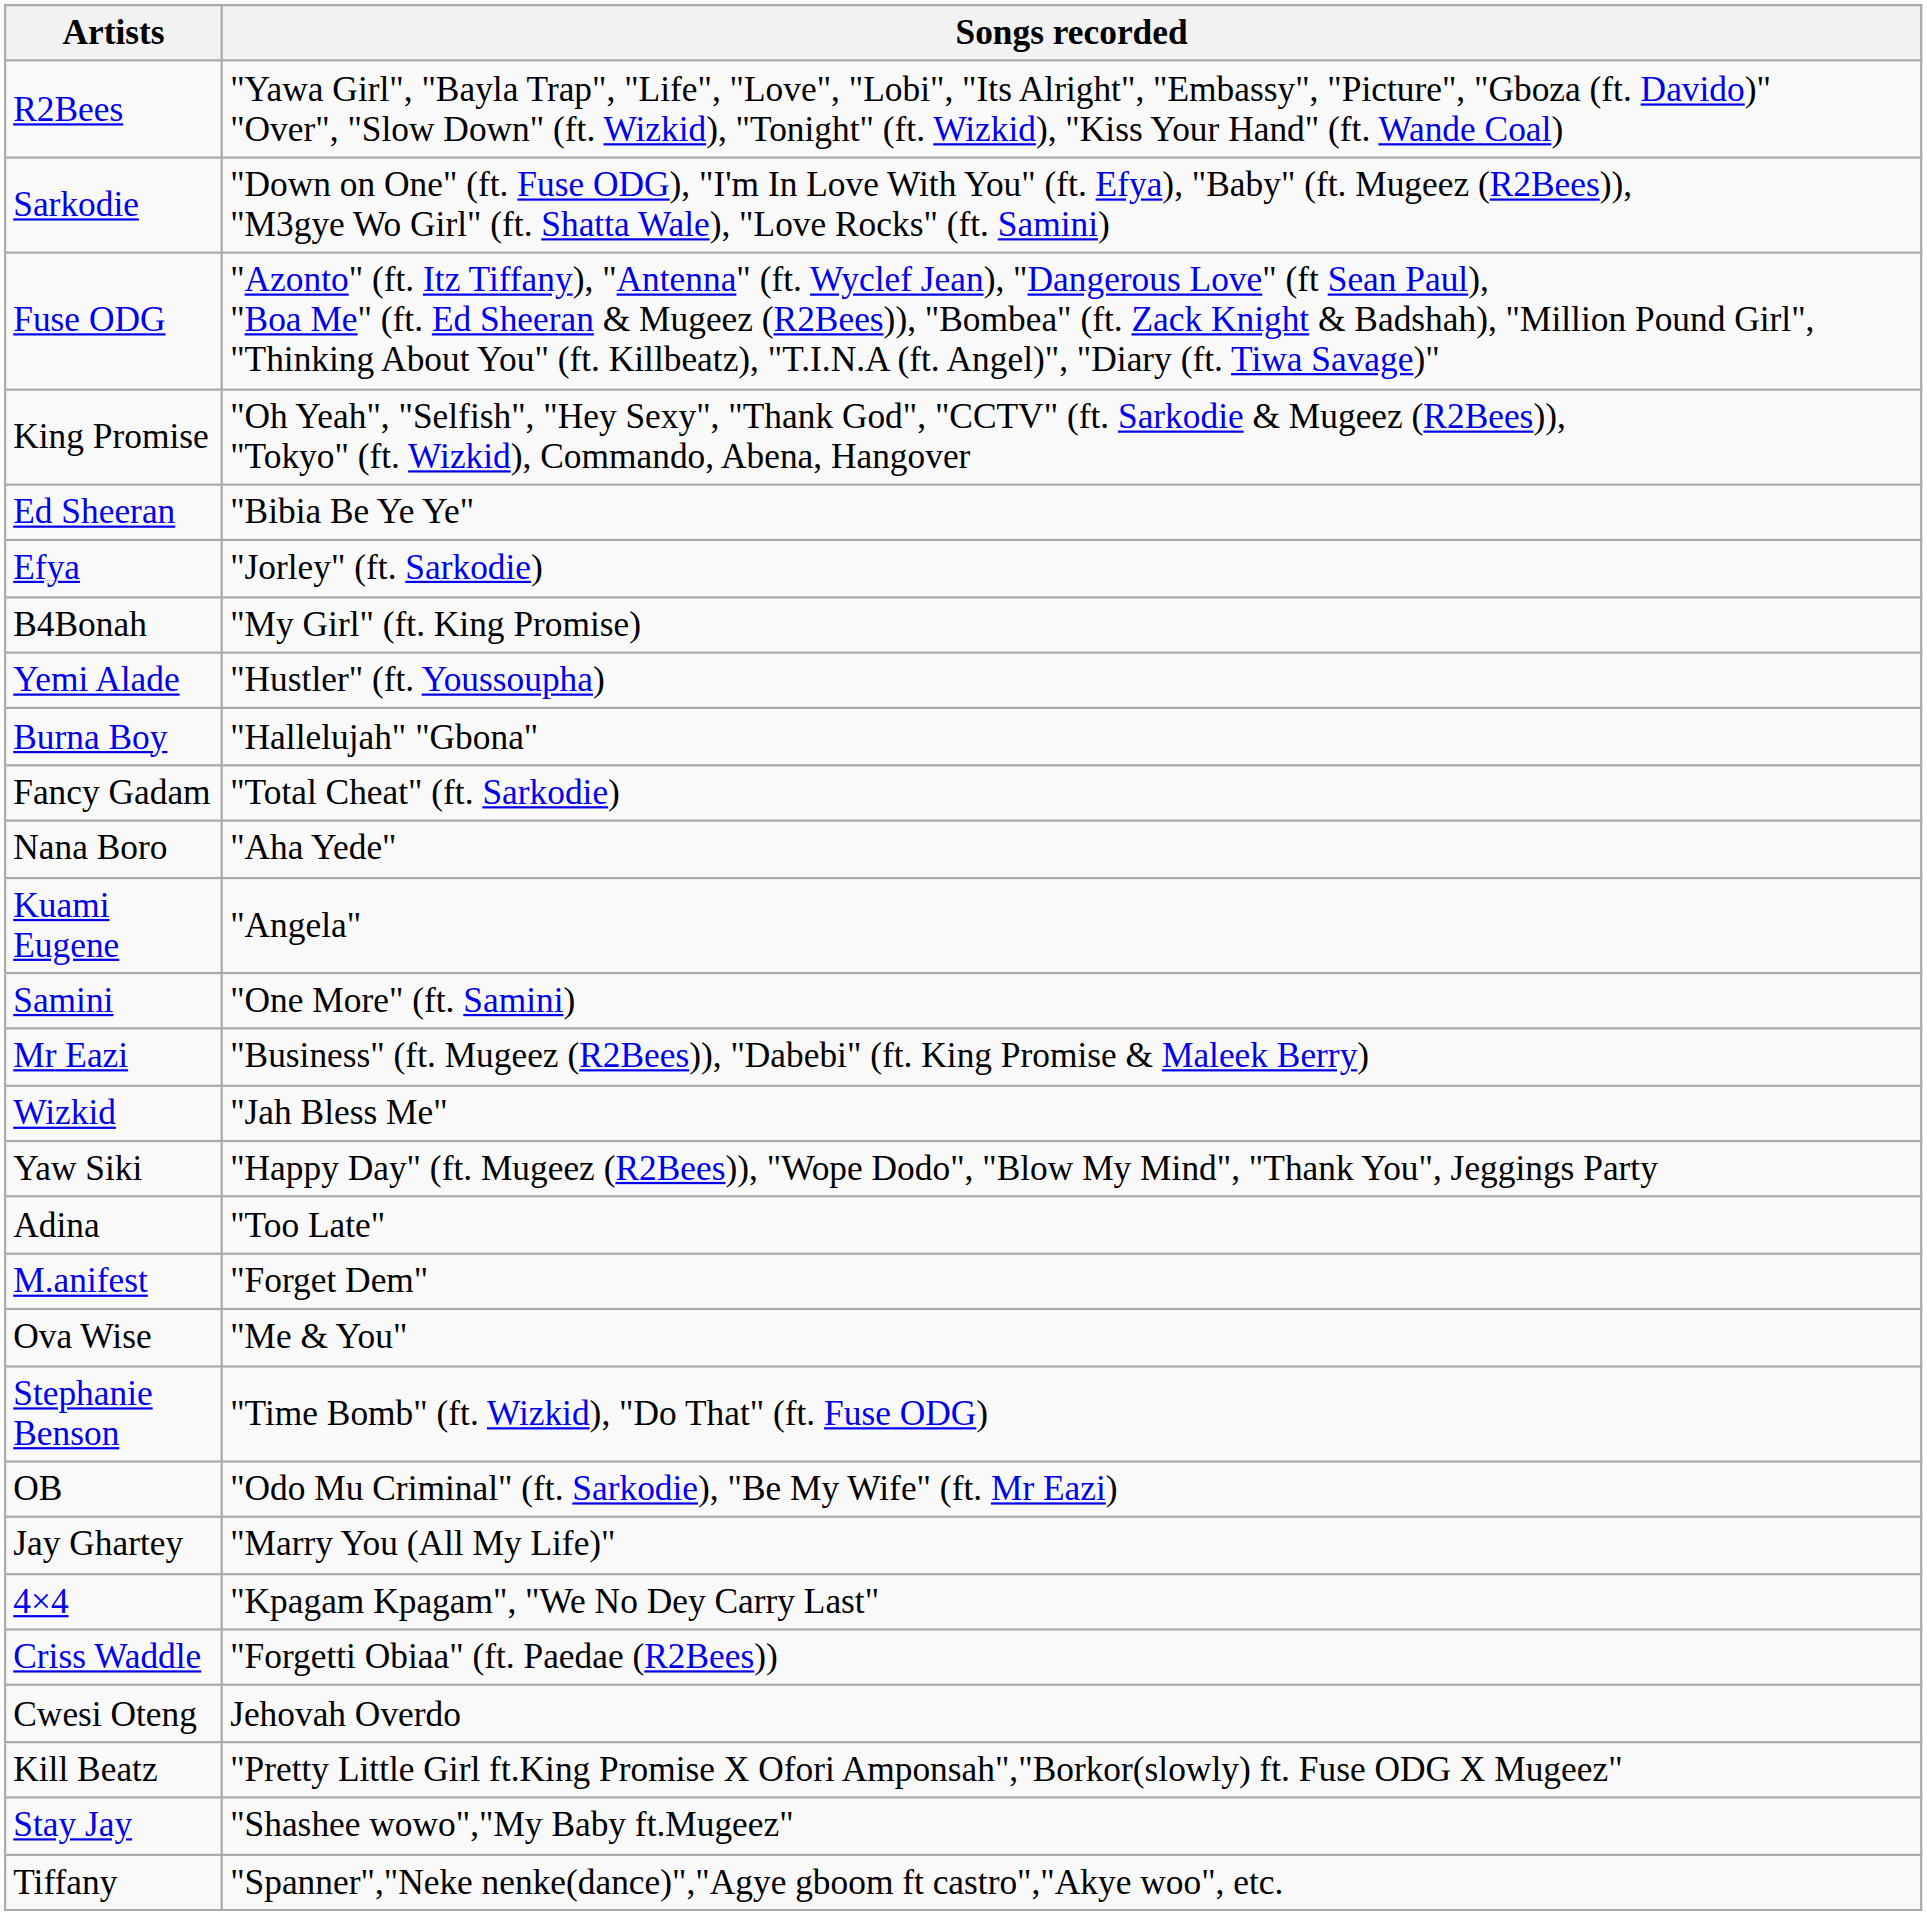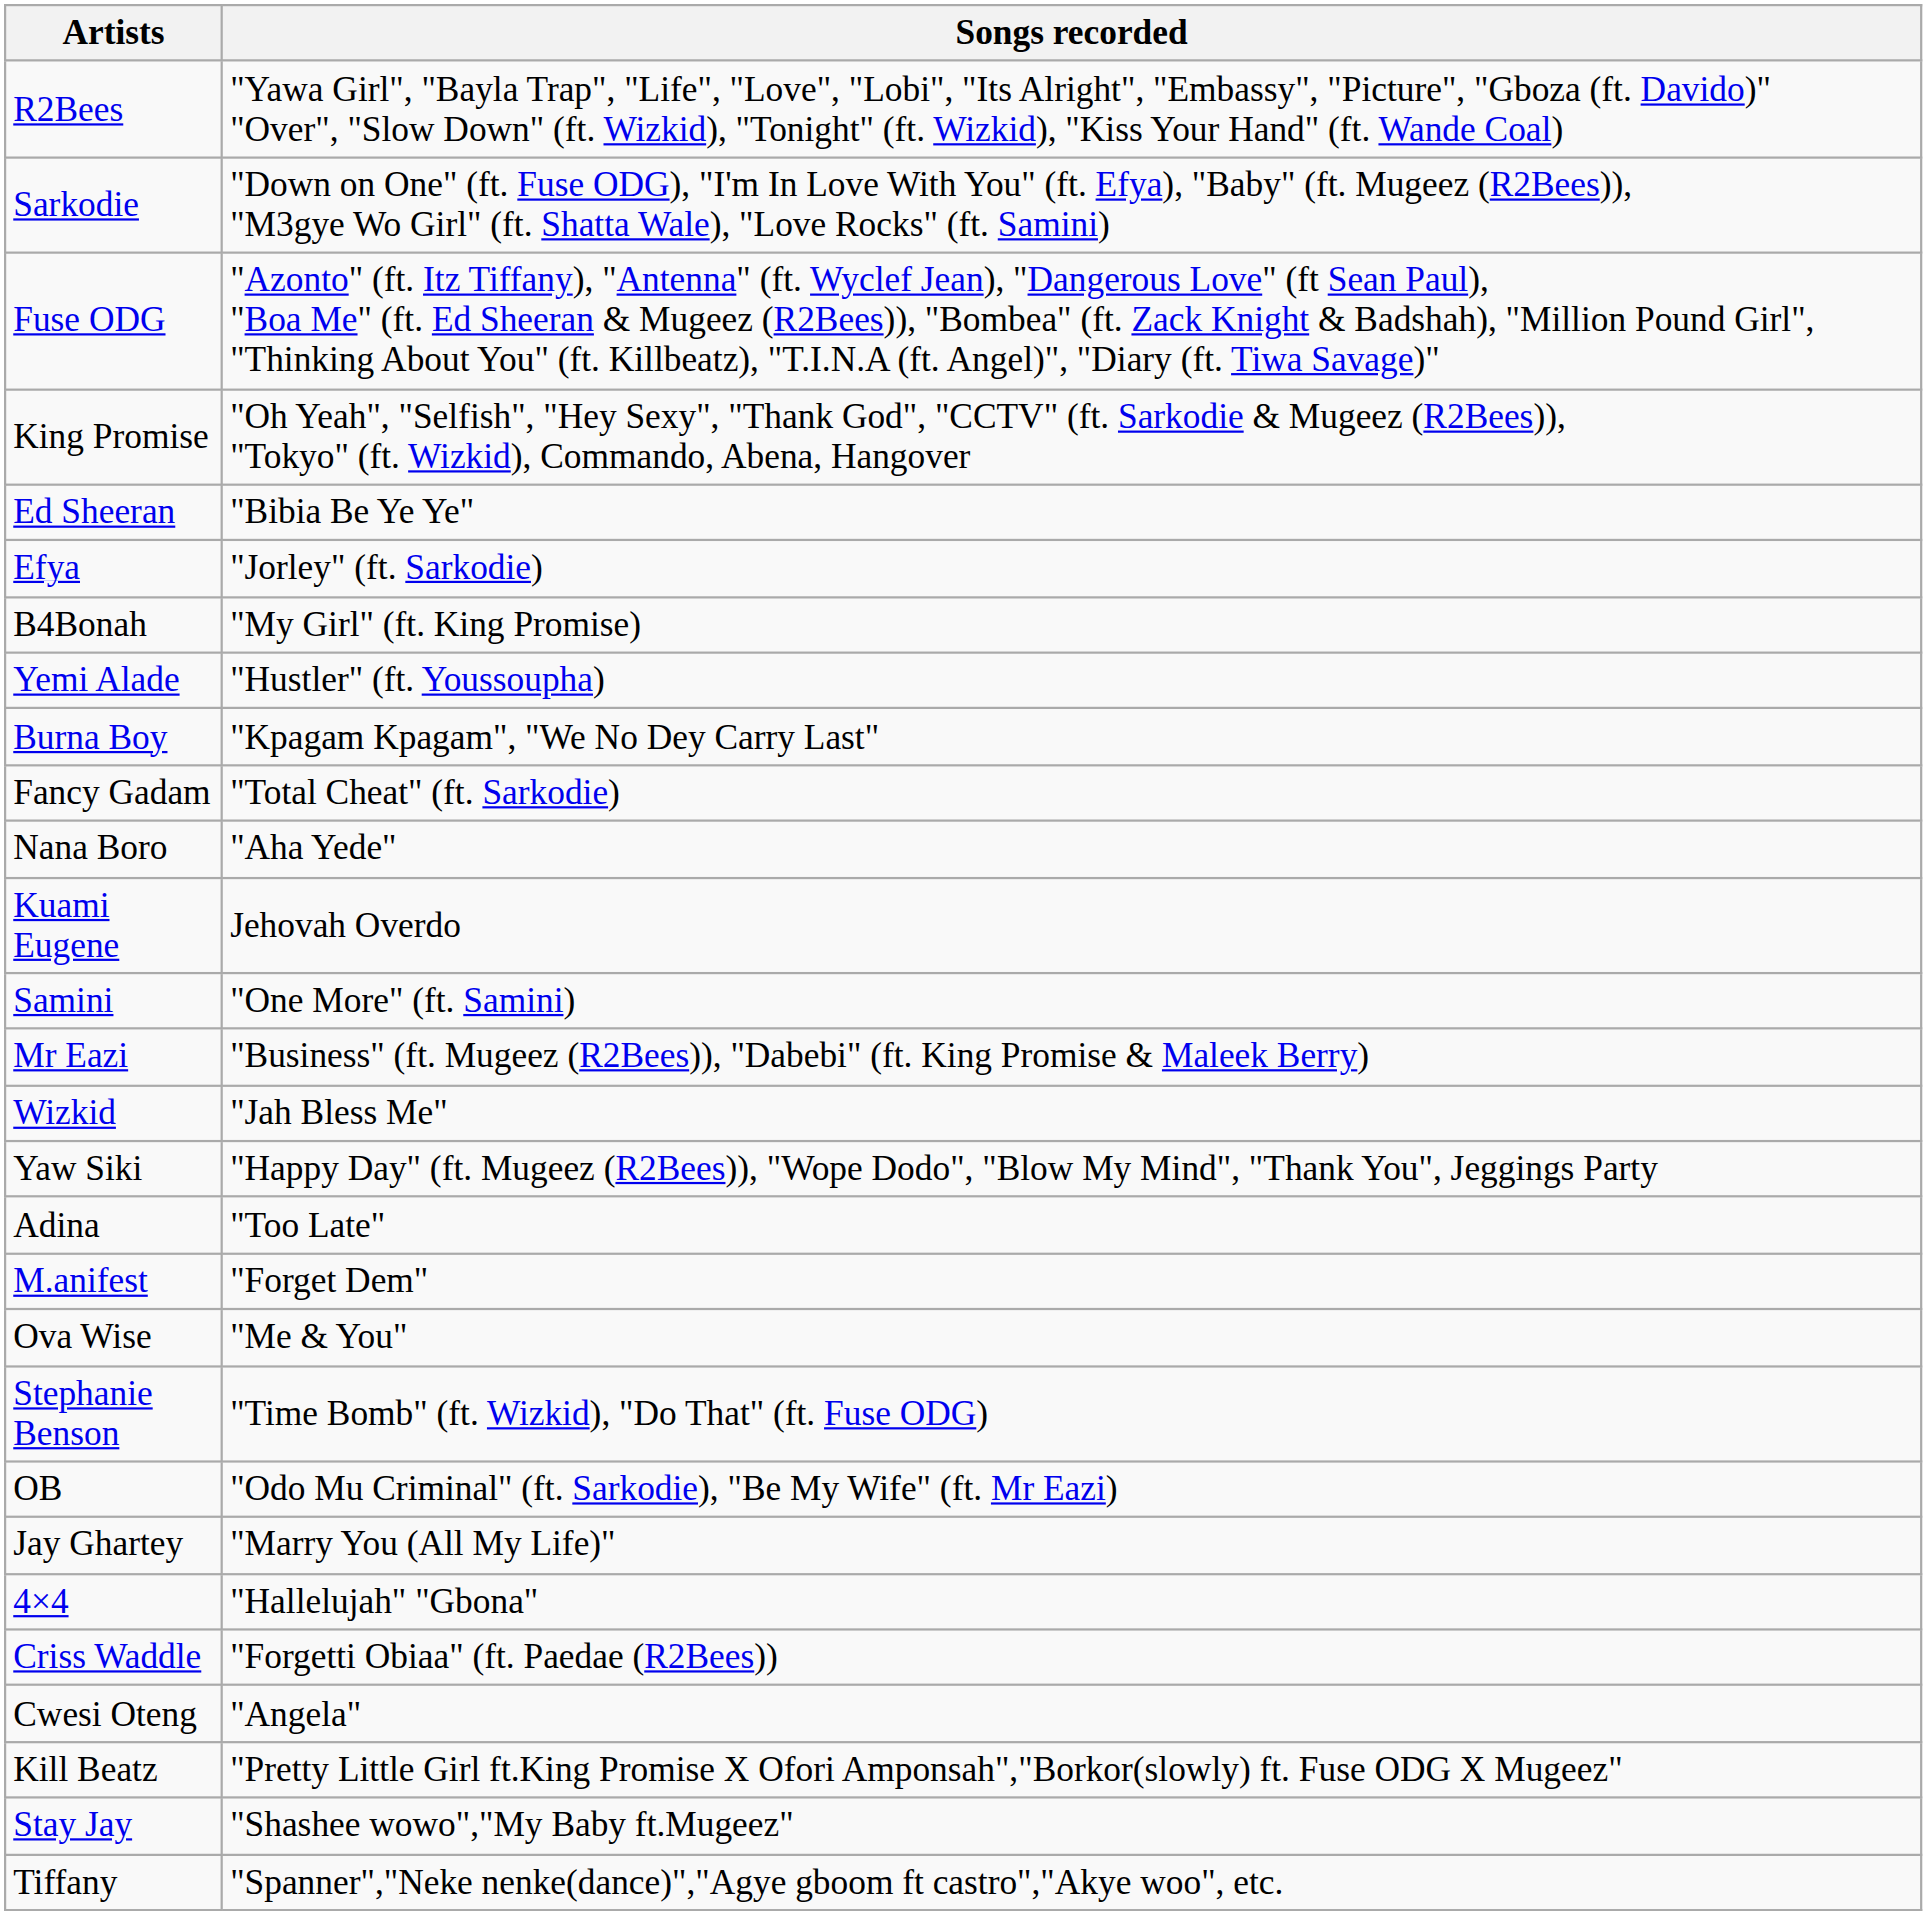(384, 736) "Hallelujah" "Gbona" -> (555, 736) "Kpagam Kpagam", "We No Dey Carry Last"
(296, 924) "Angela" -> (346, 924) Jehovah Overdo
(555, 1600) "Kpagam Kpagam", "We No Dey Carry Last" -> (384, 1600) "Hallelujah" "Gbona"
(346, 1712) Jehovah Overdo -> (296, 1712) "Angela"
